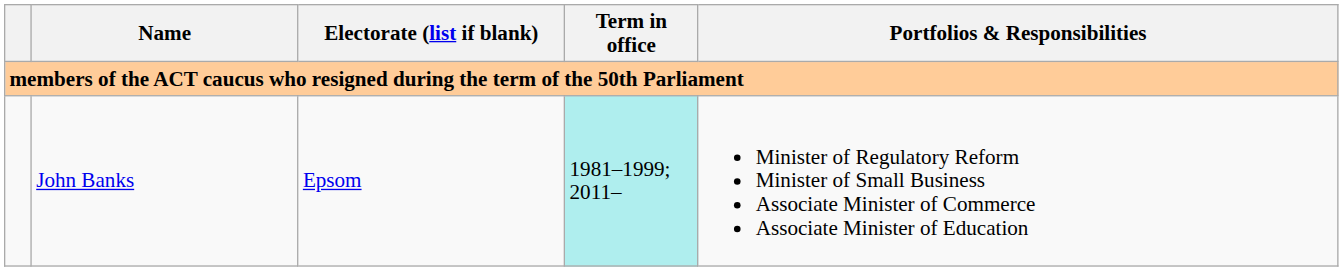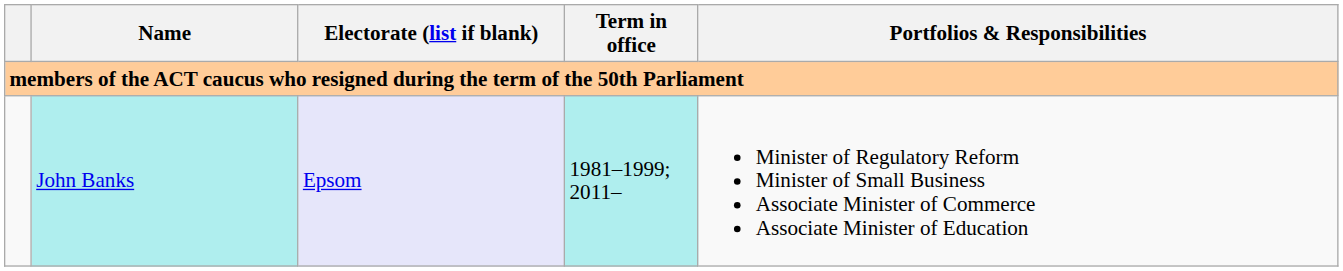(85, 180) no background -> (85, 180) paleturquoise background
(332, 180) no background -> (332, 180) lavender background
